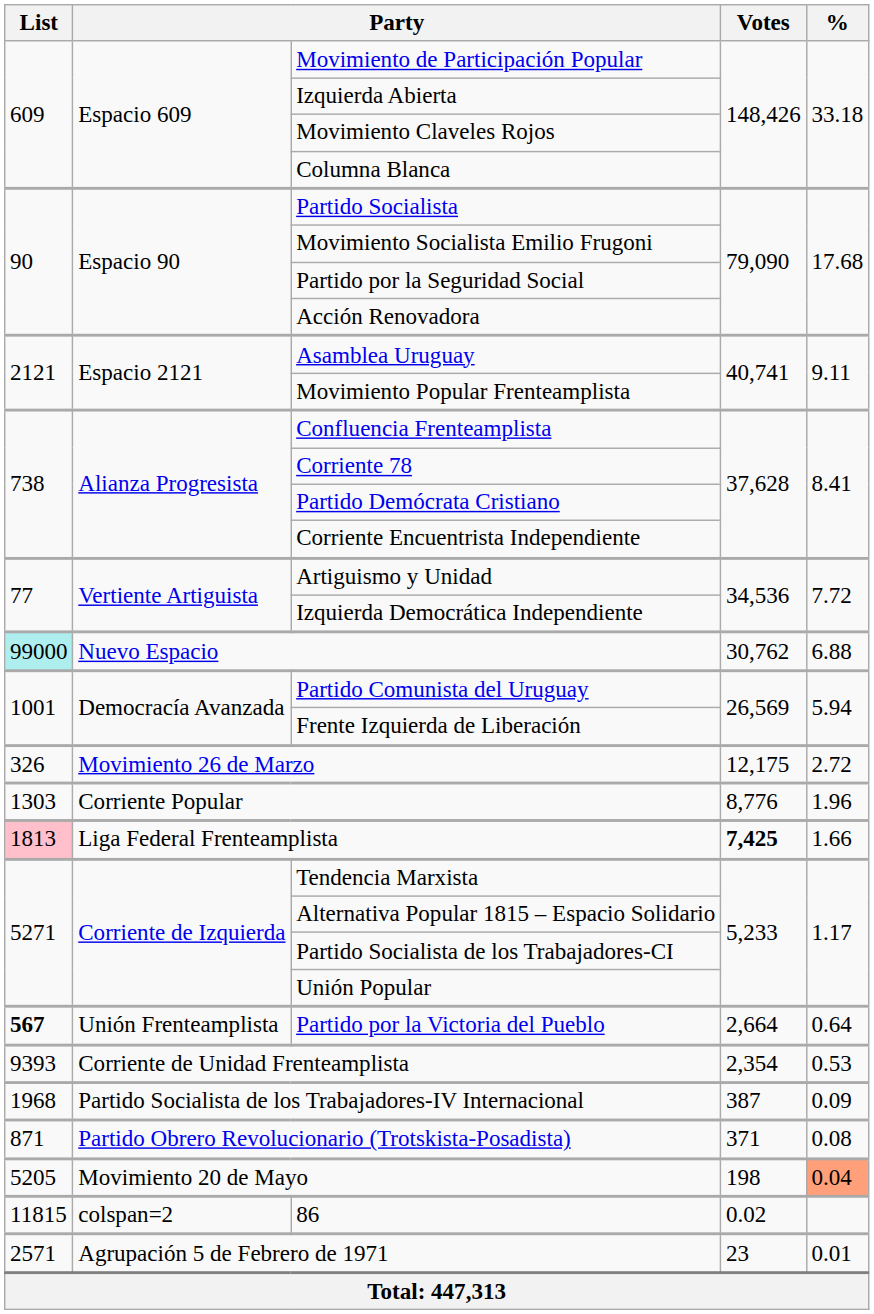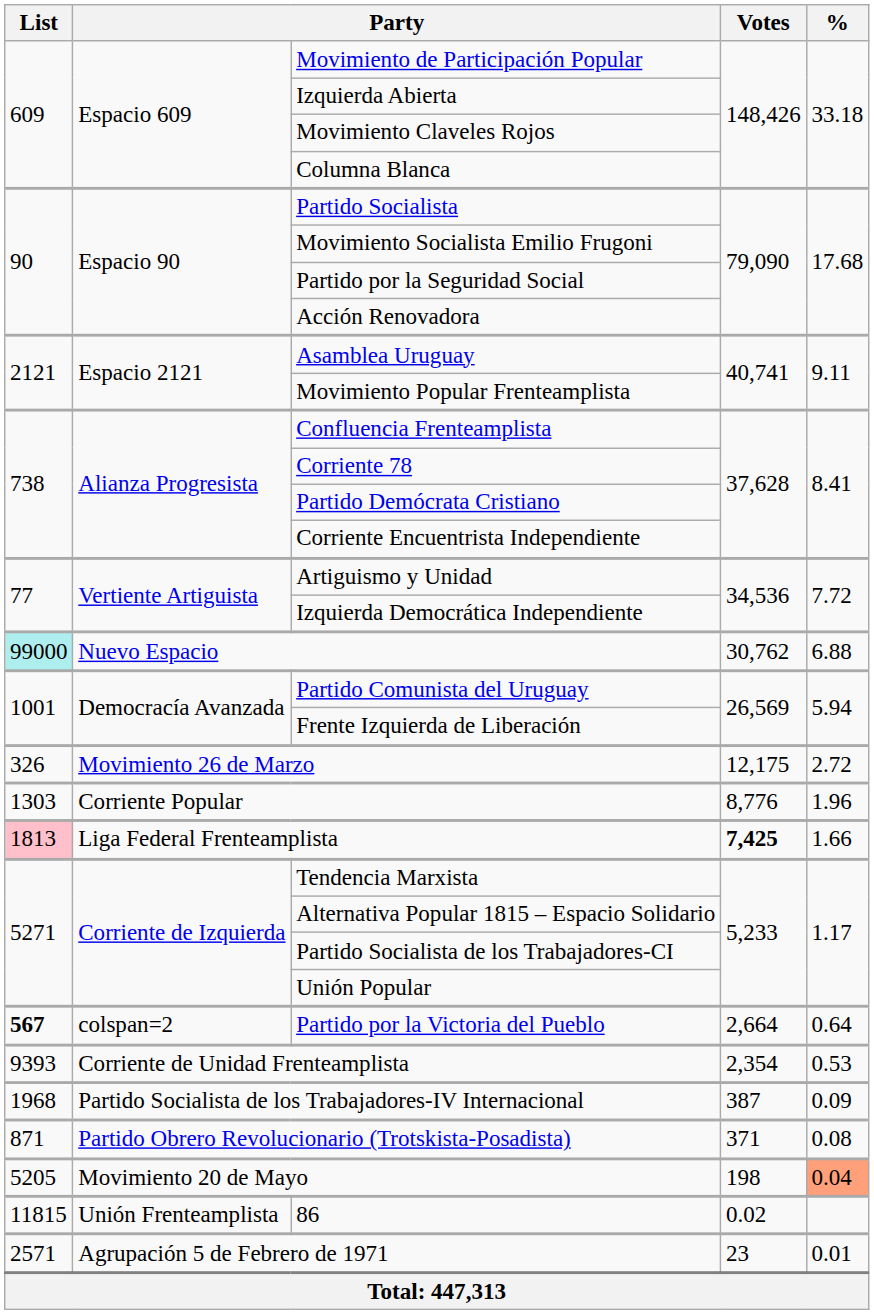(178, 1025) Unión Frenteamplista -> (126, 1025) colspan=2
(126, 1215) colspan=2 -> (178, 1215) Unión Frenteamplista
